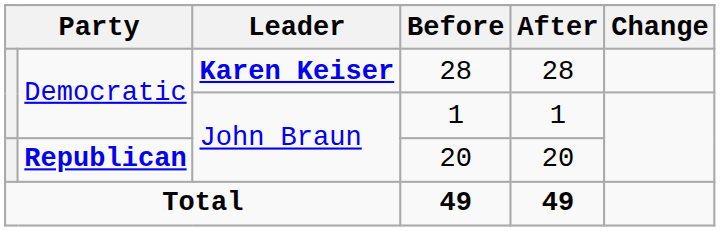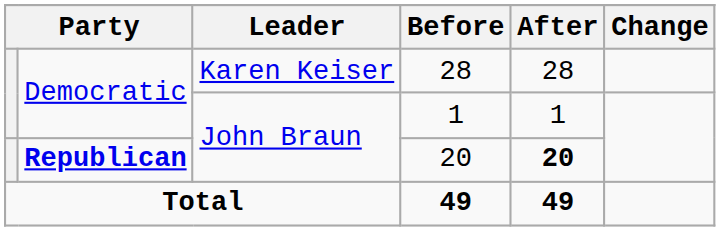(297, 71) bold -> (297, 71) normal
(558, 159) normal -> (558, 159) bold
